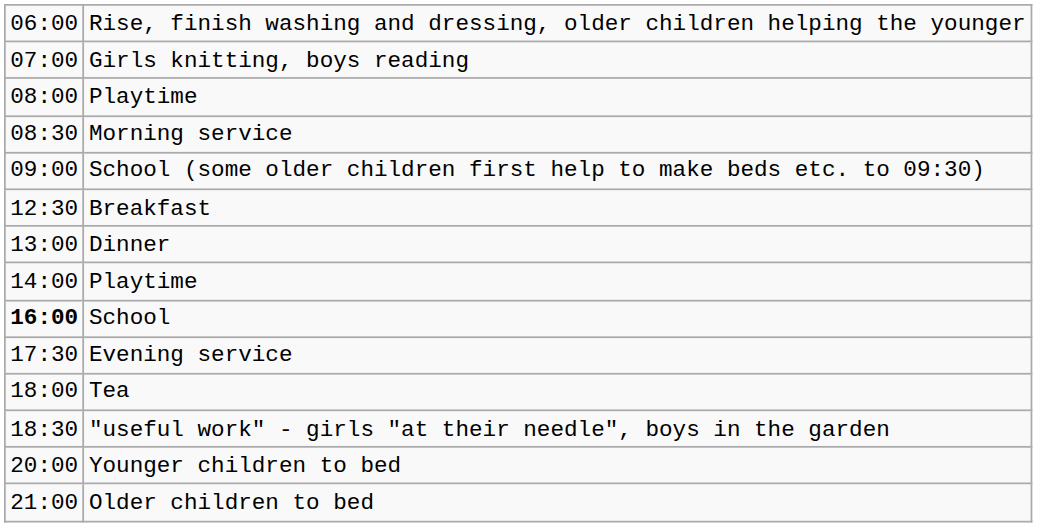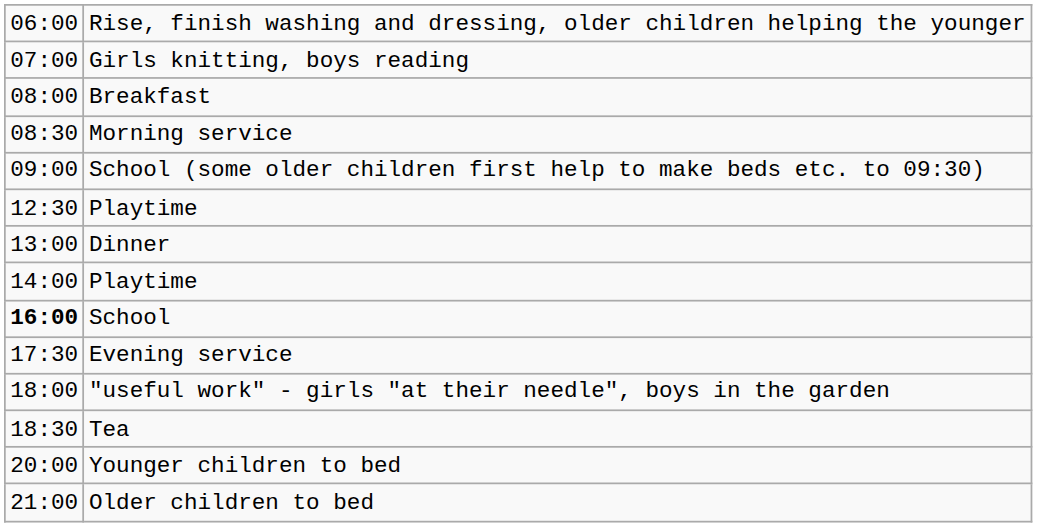(143, 97) Playtime -> (150, 97) Breakfast
(150, 208) Breakfast -> (143, 208) Playtime
(109, 392) Tea -> (489, 392) "useful work" - girls "at their needle", boys in the garden
(489, 429) "useful work" - girls "at their needle", boys in the garden -> (109, 429) Tea
